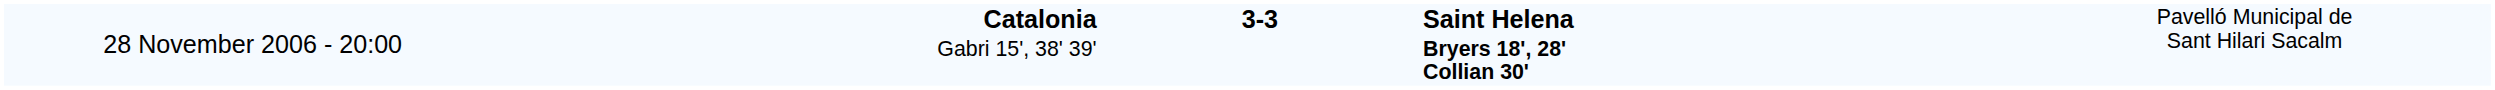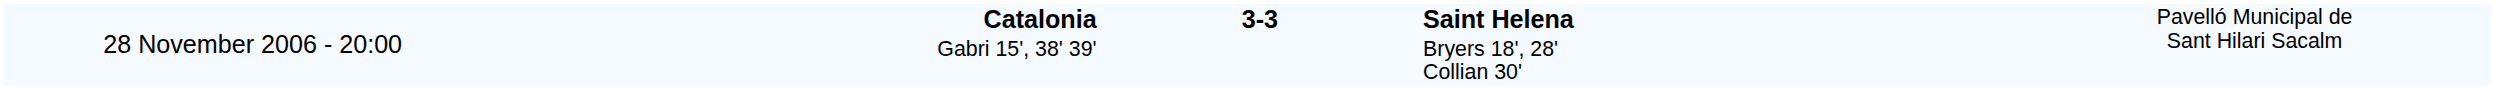(1495, 61) bold -> (1491, 61) normal
